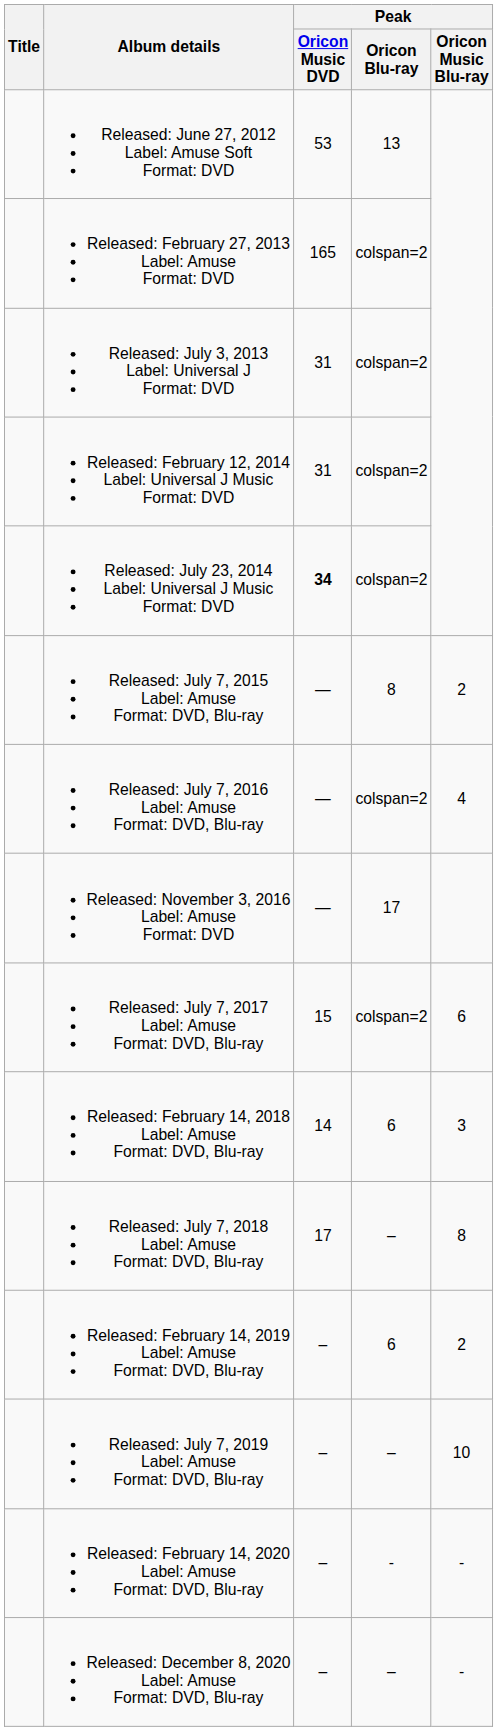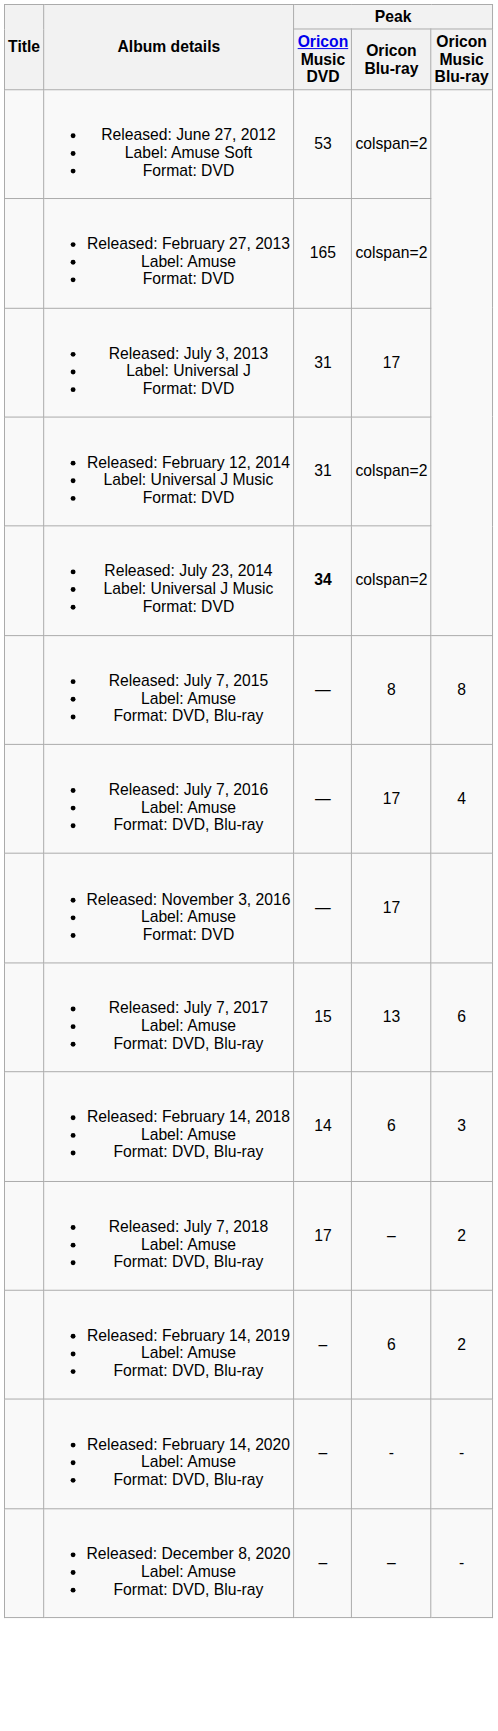(391, 144) 13 -> (391, 144) colspan=2
(391, 362) colspan=2 -> (391, 362) 17
(462, 689) 2 -> (462, 689) 8
(391, 798) colspan=2 -> (391, 798) 17
(391, 1017) colspan=2 -> (391, 1017) 13
(462, 1235) 8 -> (462, 1235) 2
- row: (169, 1463)
